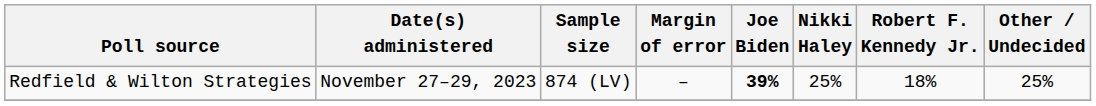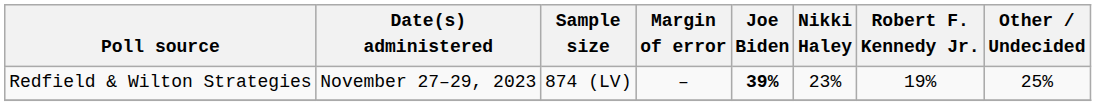(825, 82) 25% -> (825, 82) 23%
(920, 82) 18% -> (920, 82) 19%
